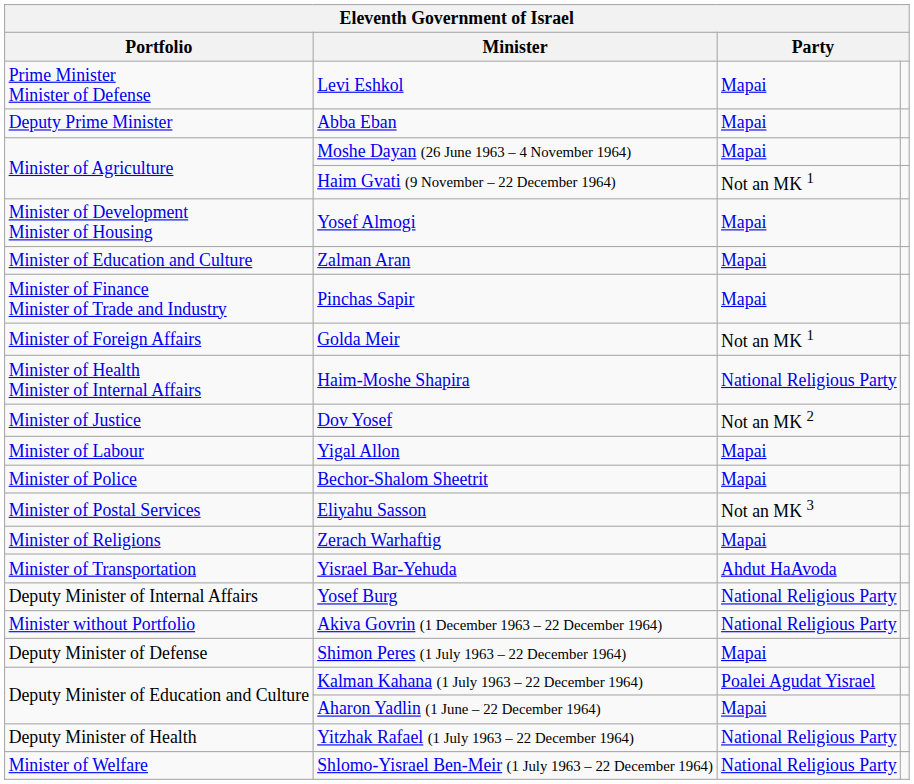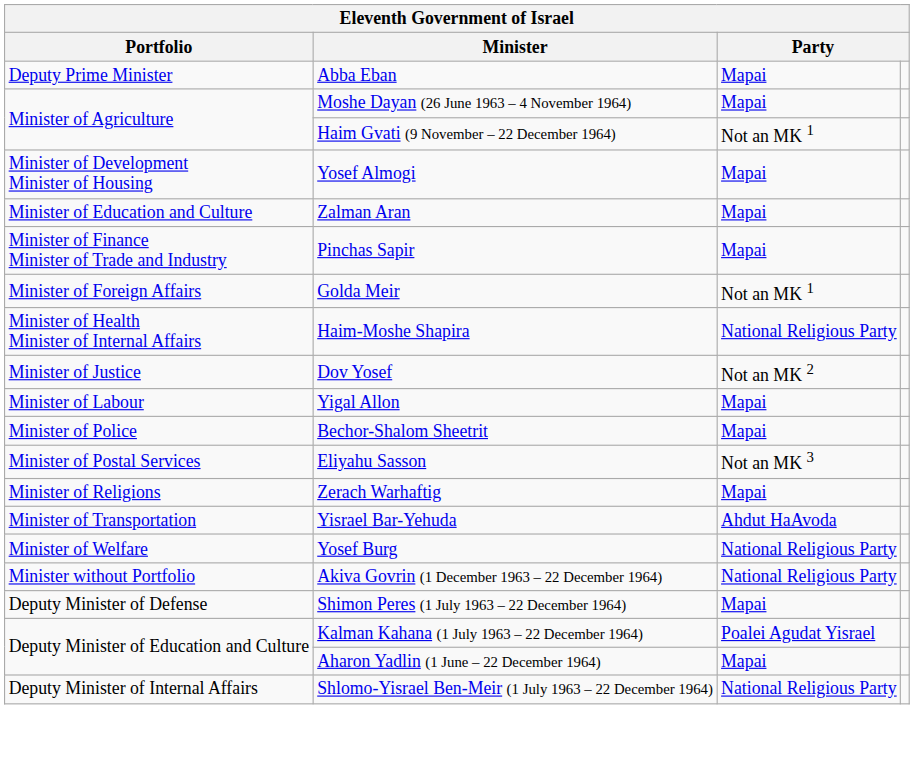- row: (360, 84)
(133, 596) Deputy Minister of Internal Affairs -> (78, 548) Minister of Welfare
- row: (476, 737)
(78, 765) Minister of Welfare -> (133, 689) Deputy Minister of Internal Affairs
